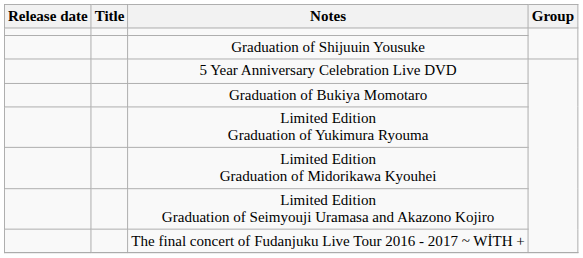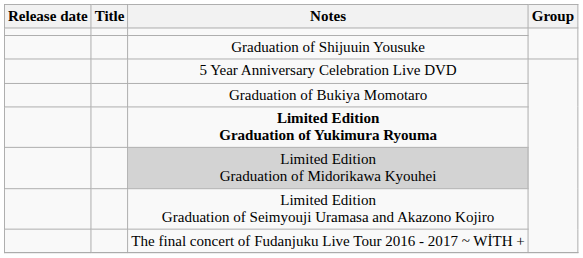(328, 127) normal -> (328, 127) bold
(328, 168) no background -> (328, 168) lightgrey background
